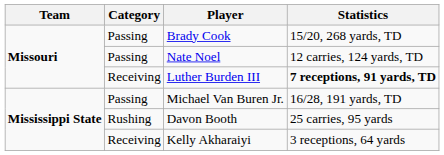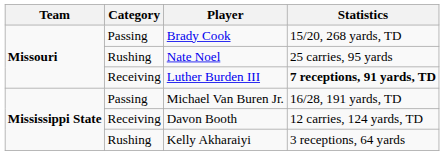(128, 56) Passing -> (129, 56) Rushing
(356, 56) 12 carries, 124 yards, TD -> (341, 56) 25 carries, 95 yards
(129, 119) Rushing -> (134, 119) Receiving
(341, 119) 25 carries, 95 yards -> (356, 119) 12 carries, 124 yards, TD
(134, 139) Receiving -> (129, 139) Rushing
